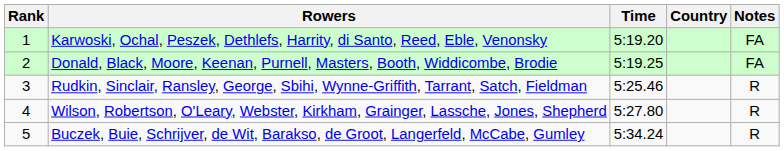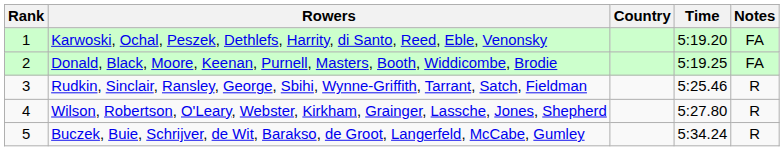columns swapped: (699, 16) <-> (638, 16)
